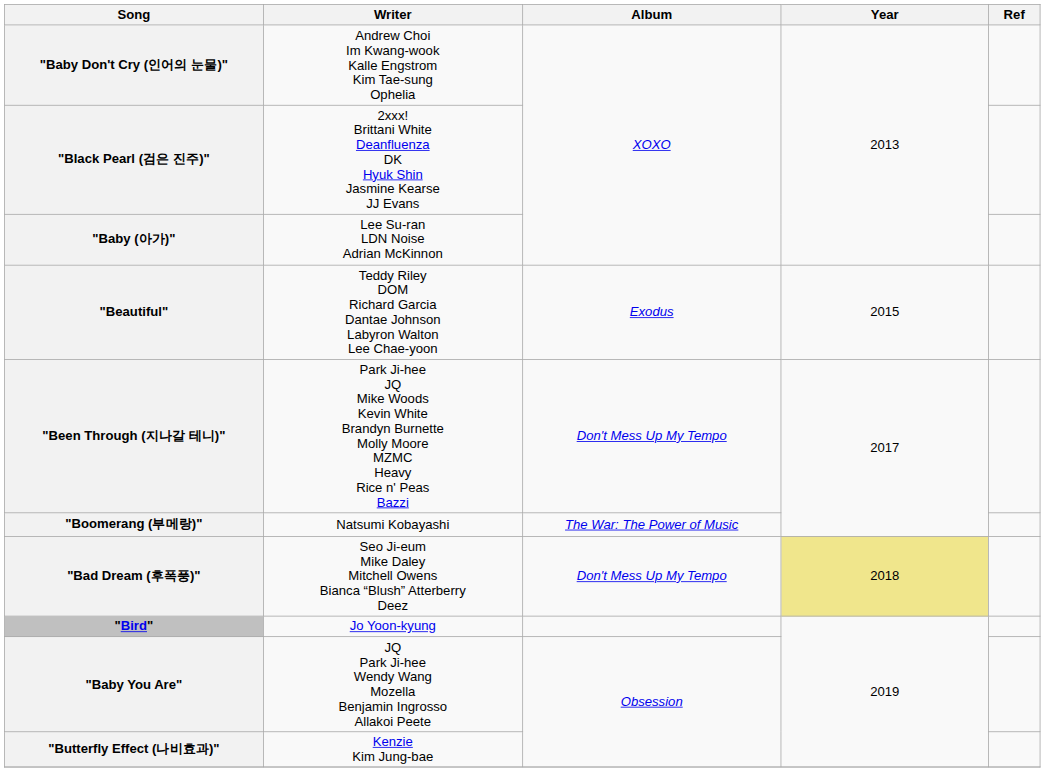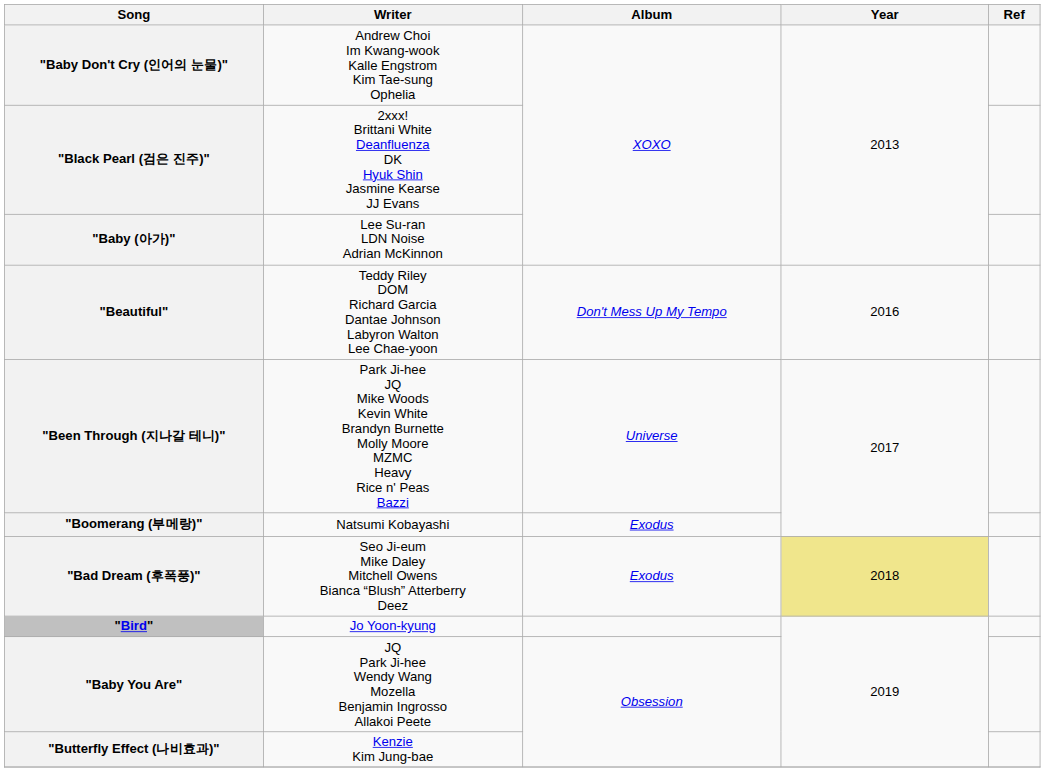(652, 312) Exodus -> (652, 312) Don't Mess Up My Tempo
(885, 312) 2015 -> (885, 312) 2016
(652, 436) Don't Mess Up My Tempo -> (652, 436) Universe
(652, 524) The War: The Power of Music -> (652, 524) Exodus
(652, 576) Don't Mess Up My Tempo -> (652, 576) Exodus
